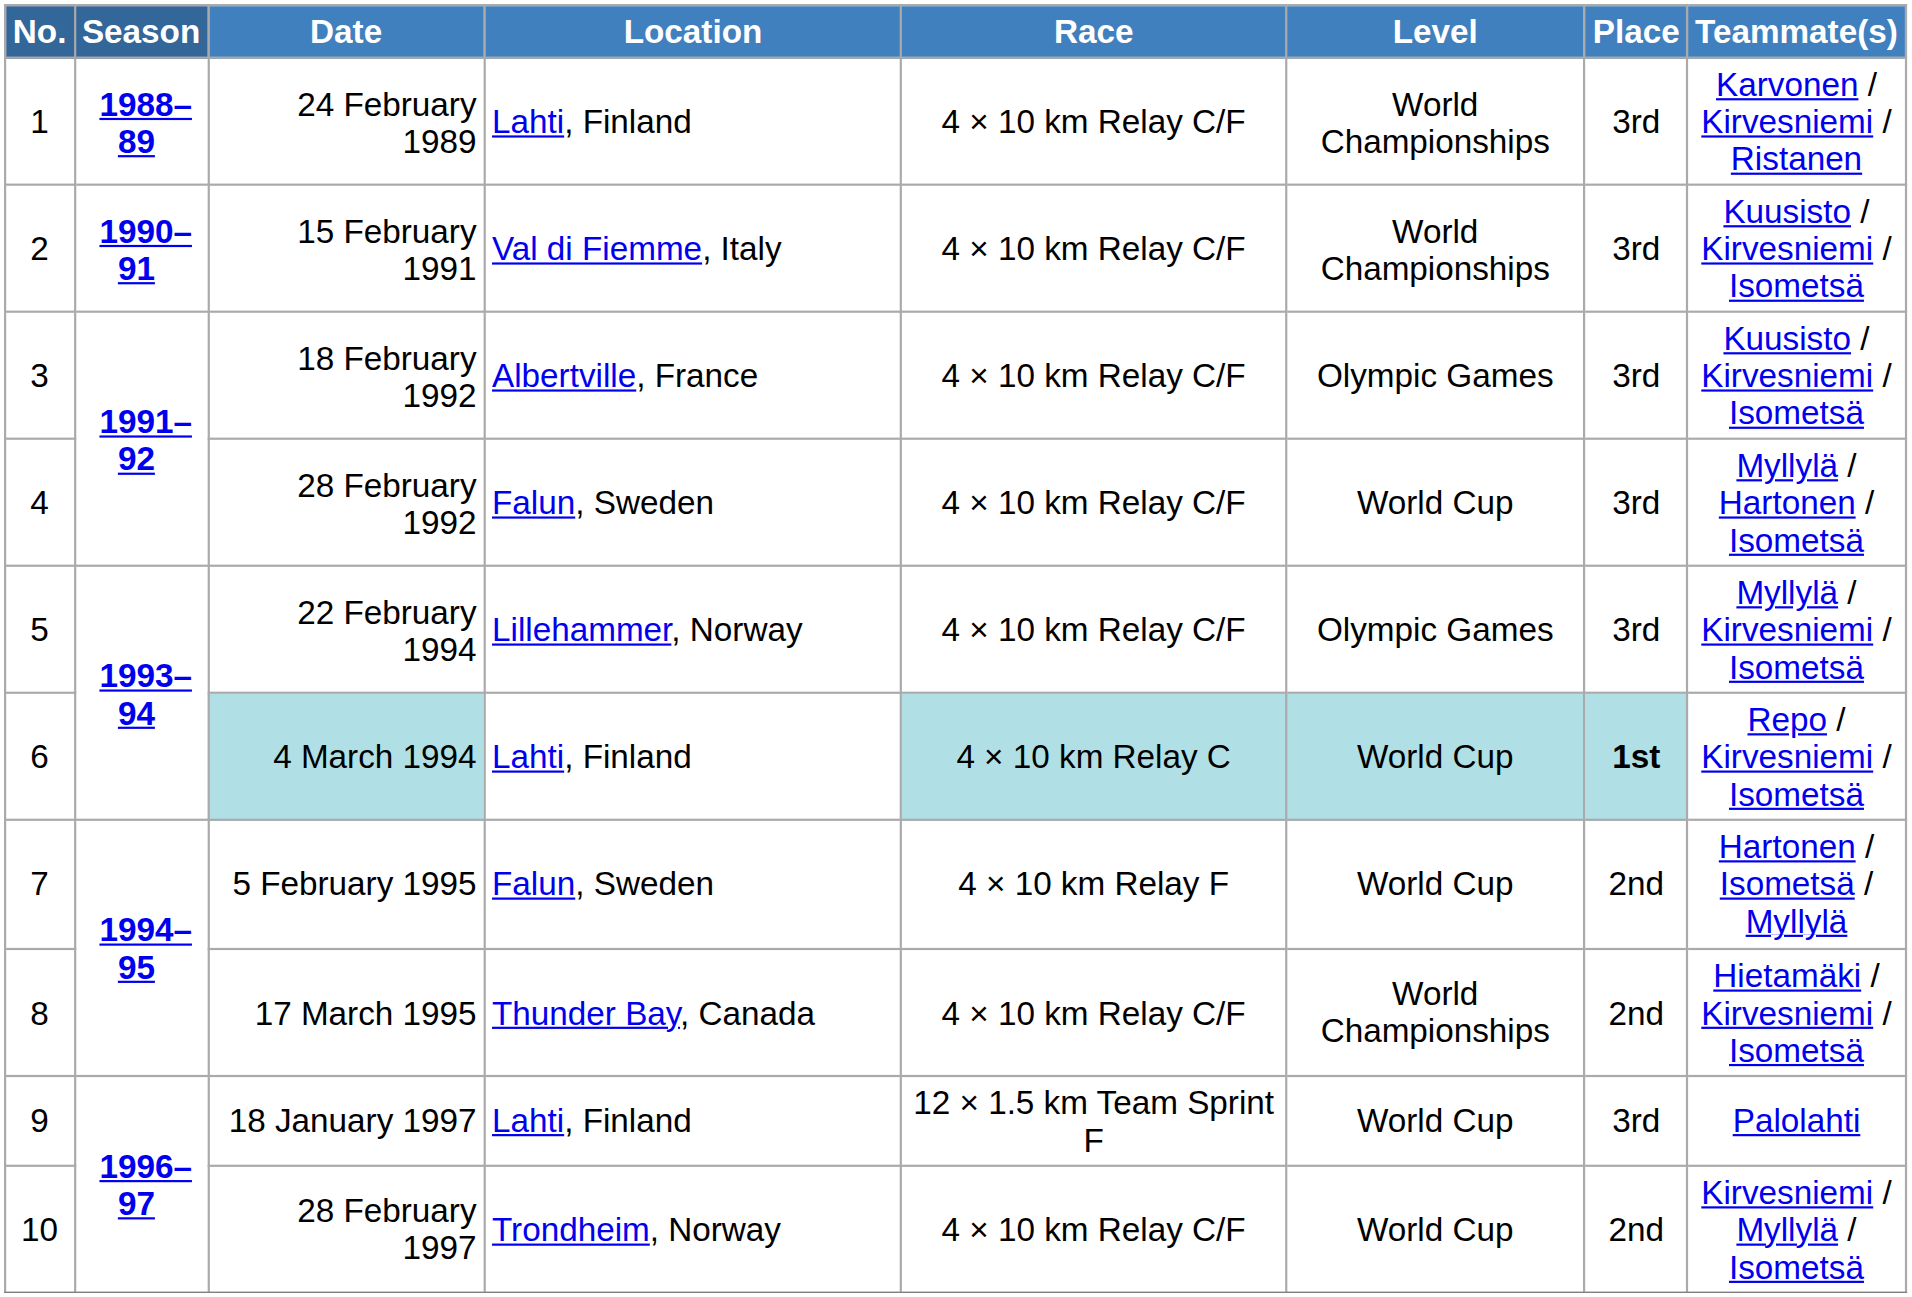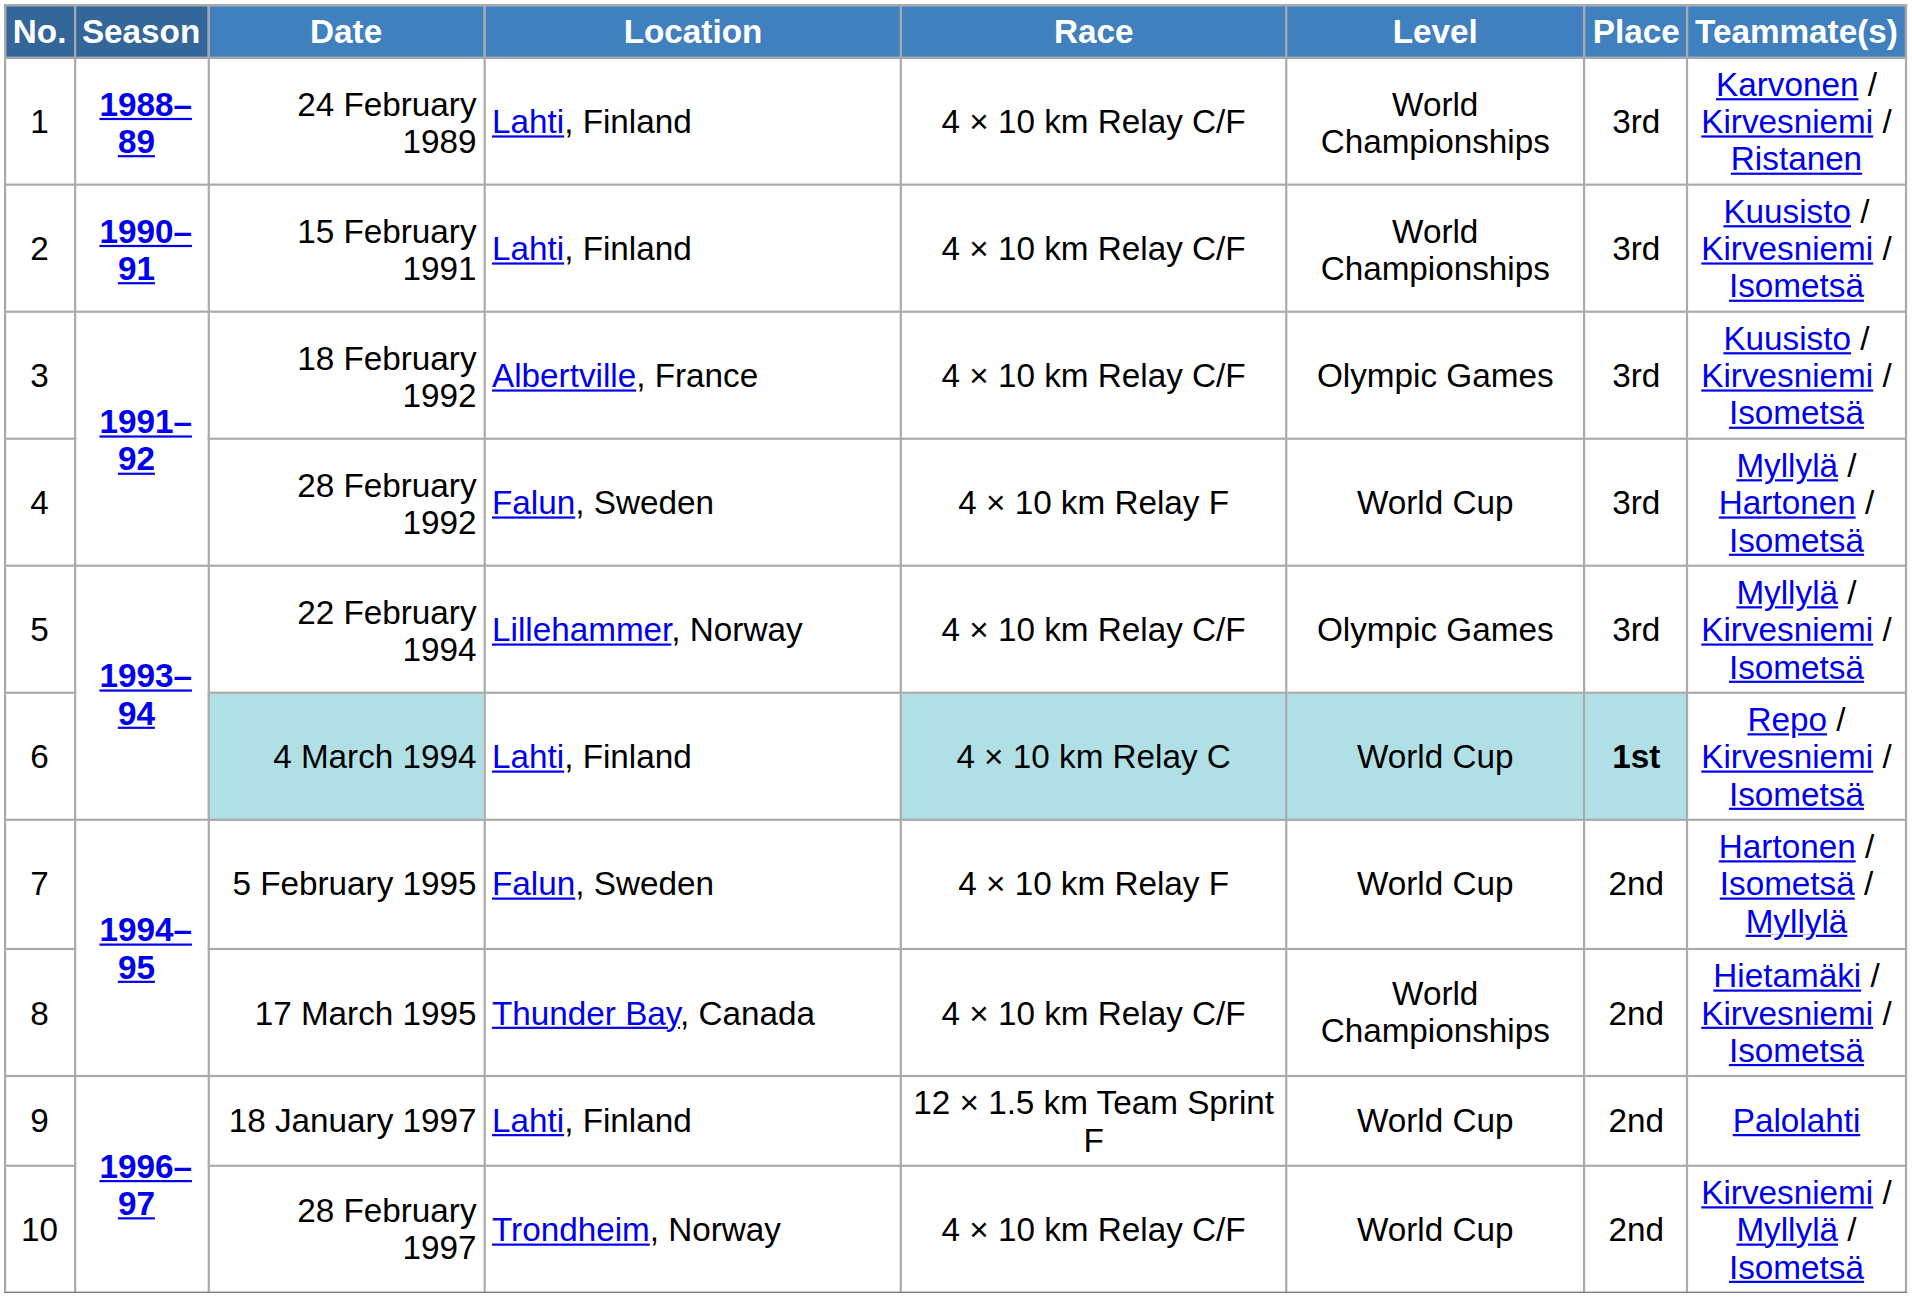(637, 249) Val di Fiemme, Italy -> (592, 249) Lahti, Finland
(1094, 503) 4 × 10 km Relay C/F -> (1094, 503) 4 × 10 km Relay F
(1636, 1120) 3rd -> (1636, 1120) 2nd
